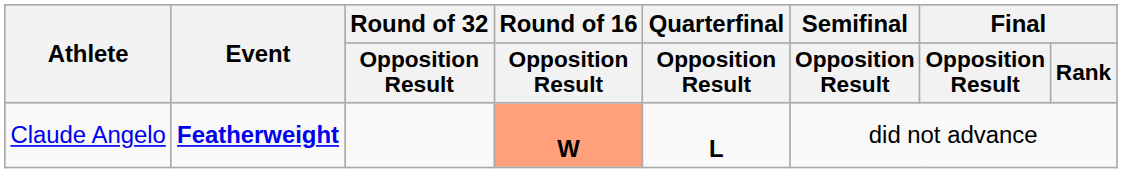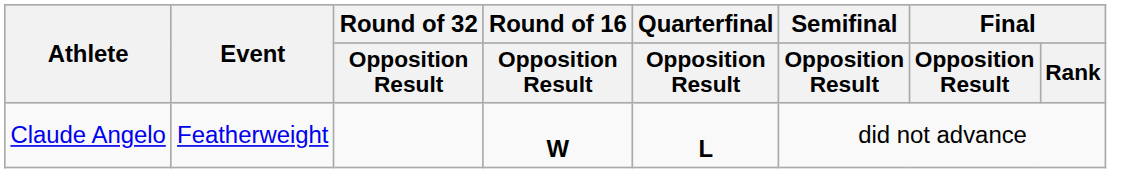(258, 136) bold -> (253, 136) normal
(568, 149) lightsalmon background -> (558, 149) no background
